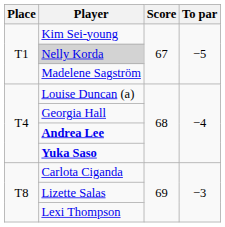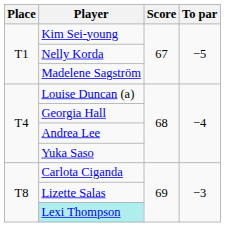(72, 53) lightgrey background -> (72, 53) no background
(73, 133) bold -> (71, 133) normal
(69, 152) bold -> (68, 152) normal
(81, 212) no background -> (81, 212) paleturquoise background
